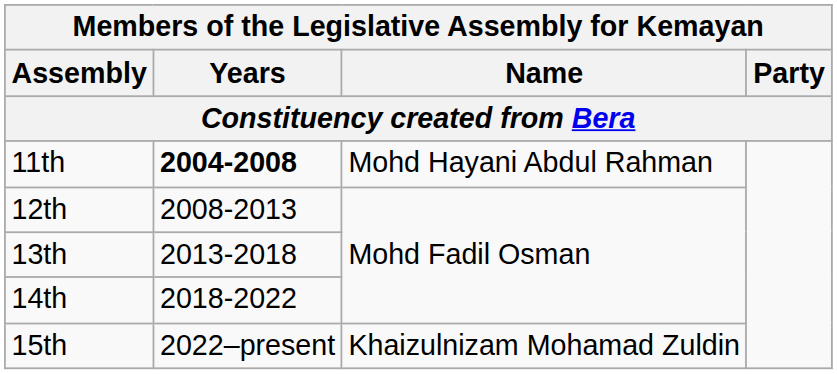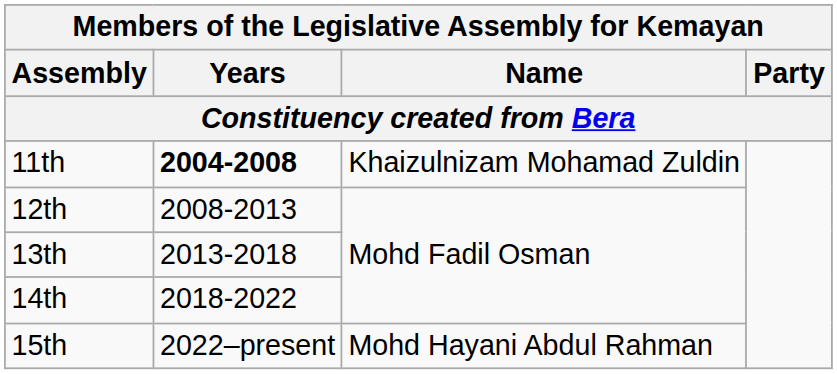(531, 163) Mohd Hayani Abdul Rahman -> (544, 163) Khaizulnizam Mohamad Zuldin
(544, 345) Khaizulnizam Mohamad Zuldin -> (531, 345) Mohd Hayani Abdul Rahman
